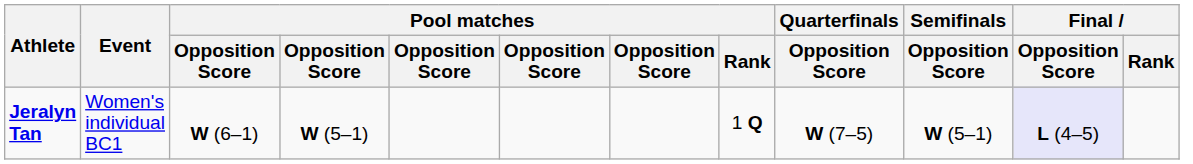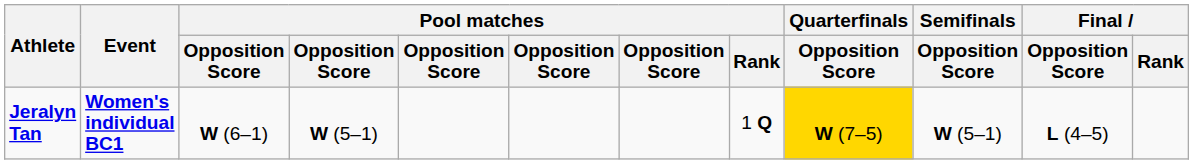(125, 123) normal -> (130, 123) bold
(839, 134) no background -> (849, 134) gold background
(1068, 134) lavender background -> (1078, 134) no background
